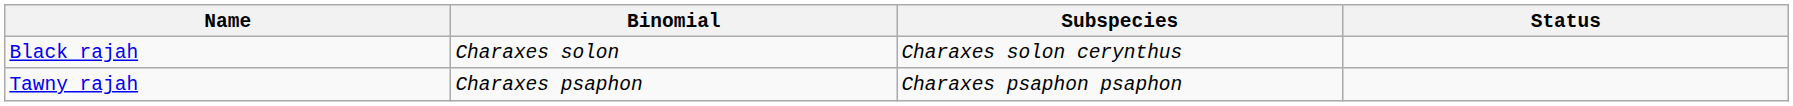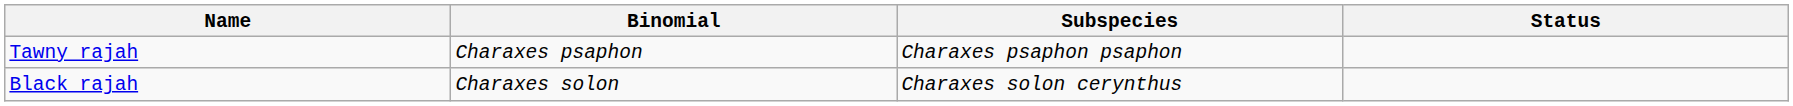rows swapped: (74, 84) <-> (74, 52)
